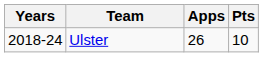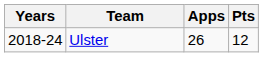(240, 39) 10 -> (240, 39) 12
